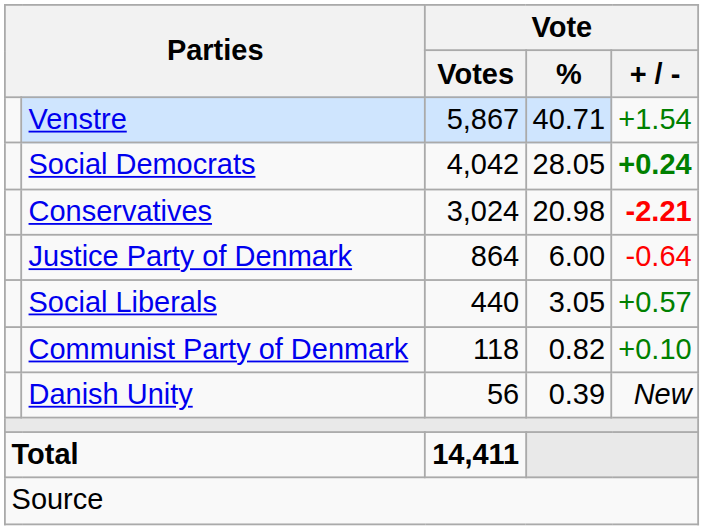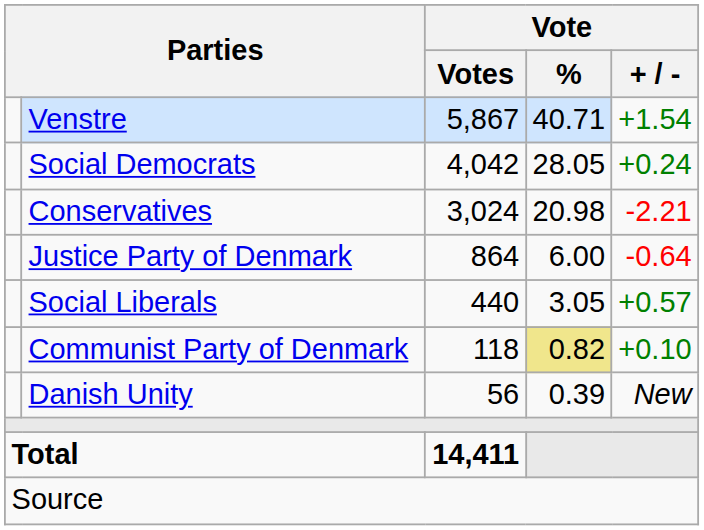(655, 165) bold -> (655, 165) normal
(659, 211) bold -> (659, 211) normal
(577, 348) no background -> (577, 348) khaki background
